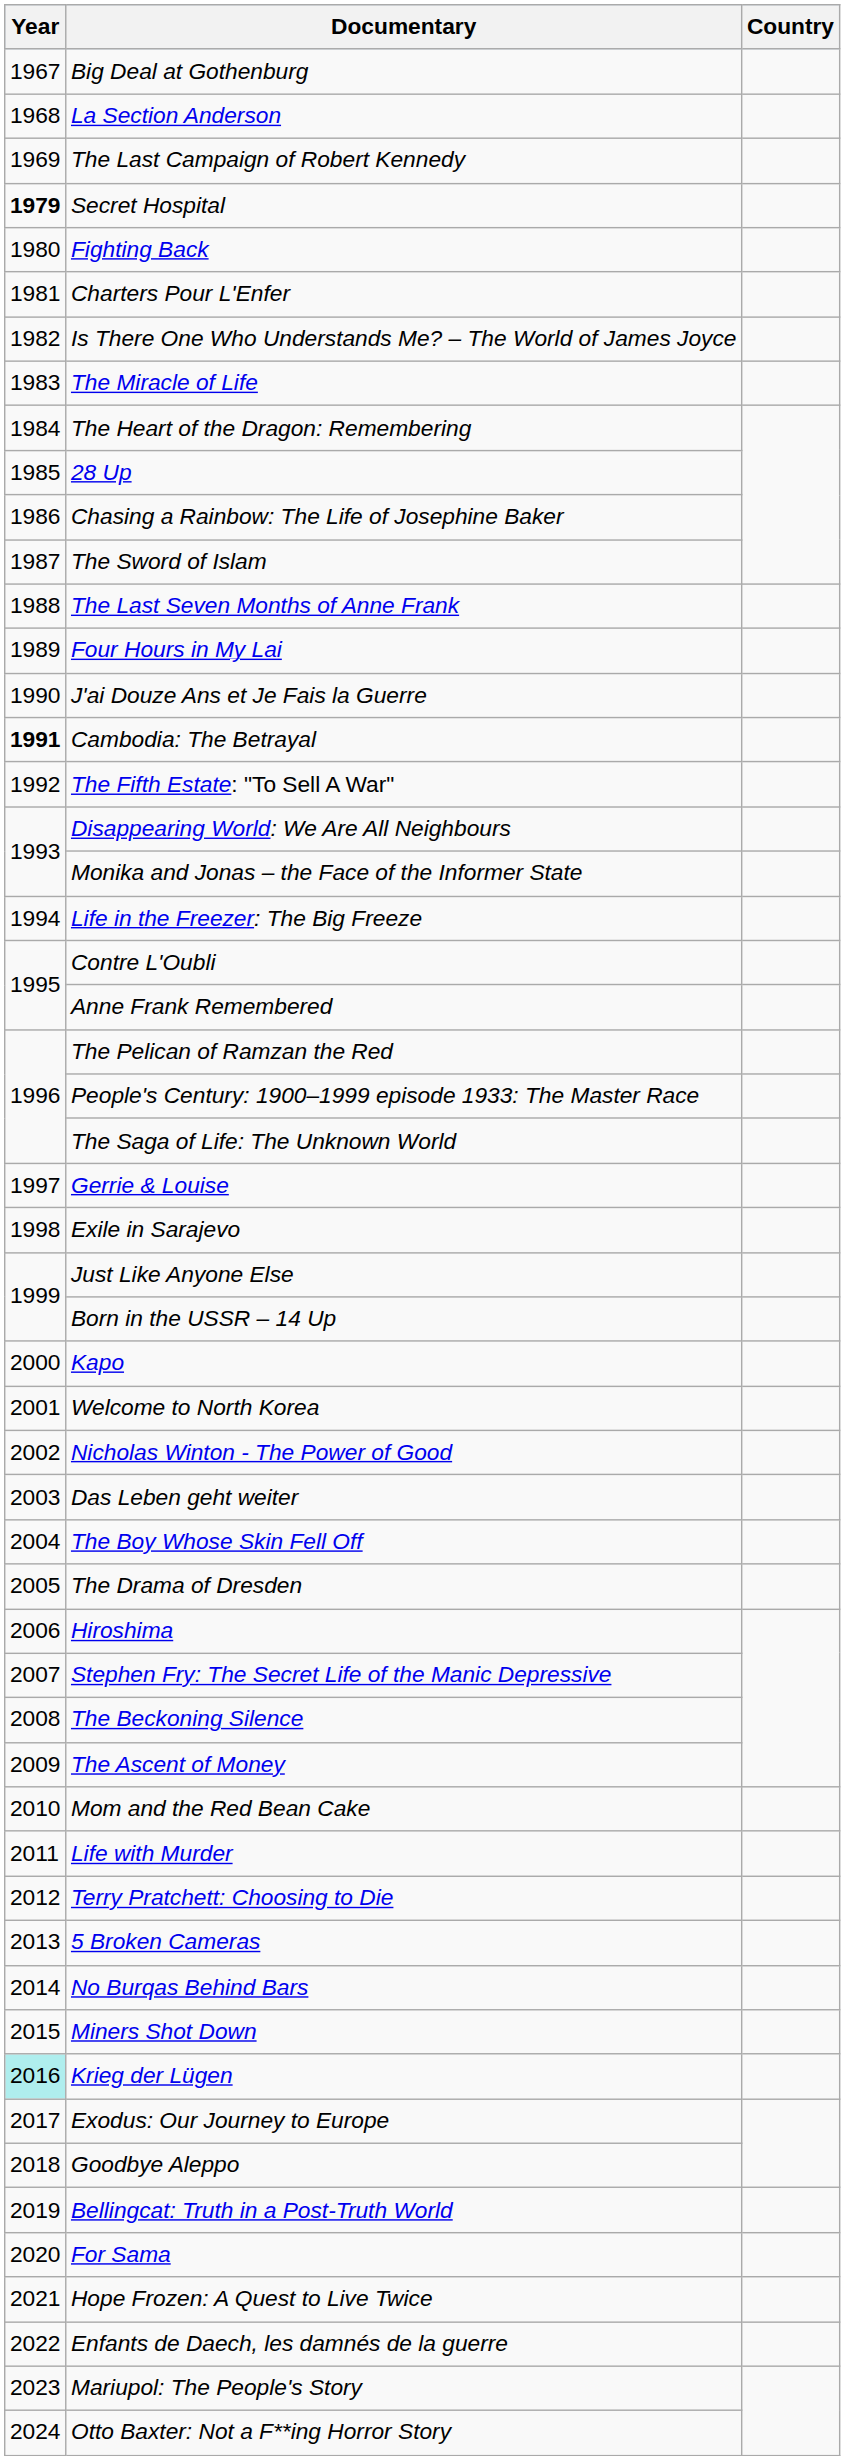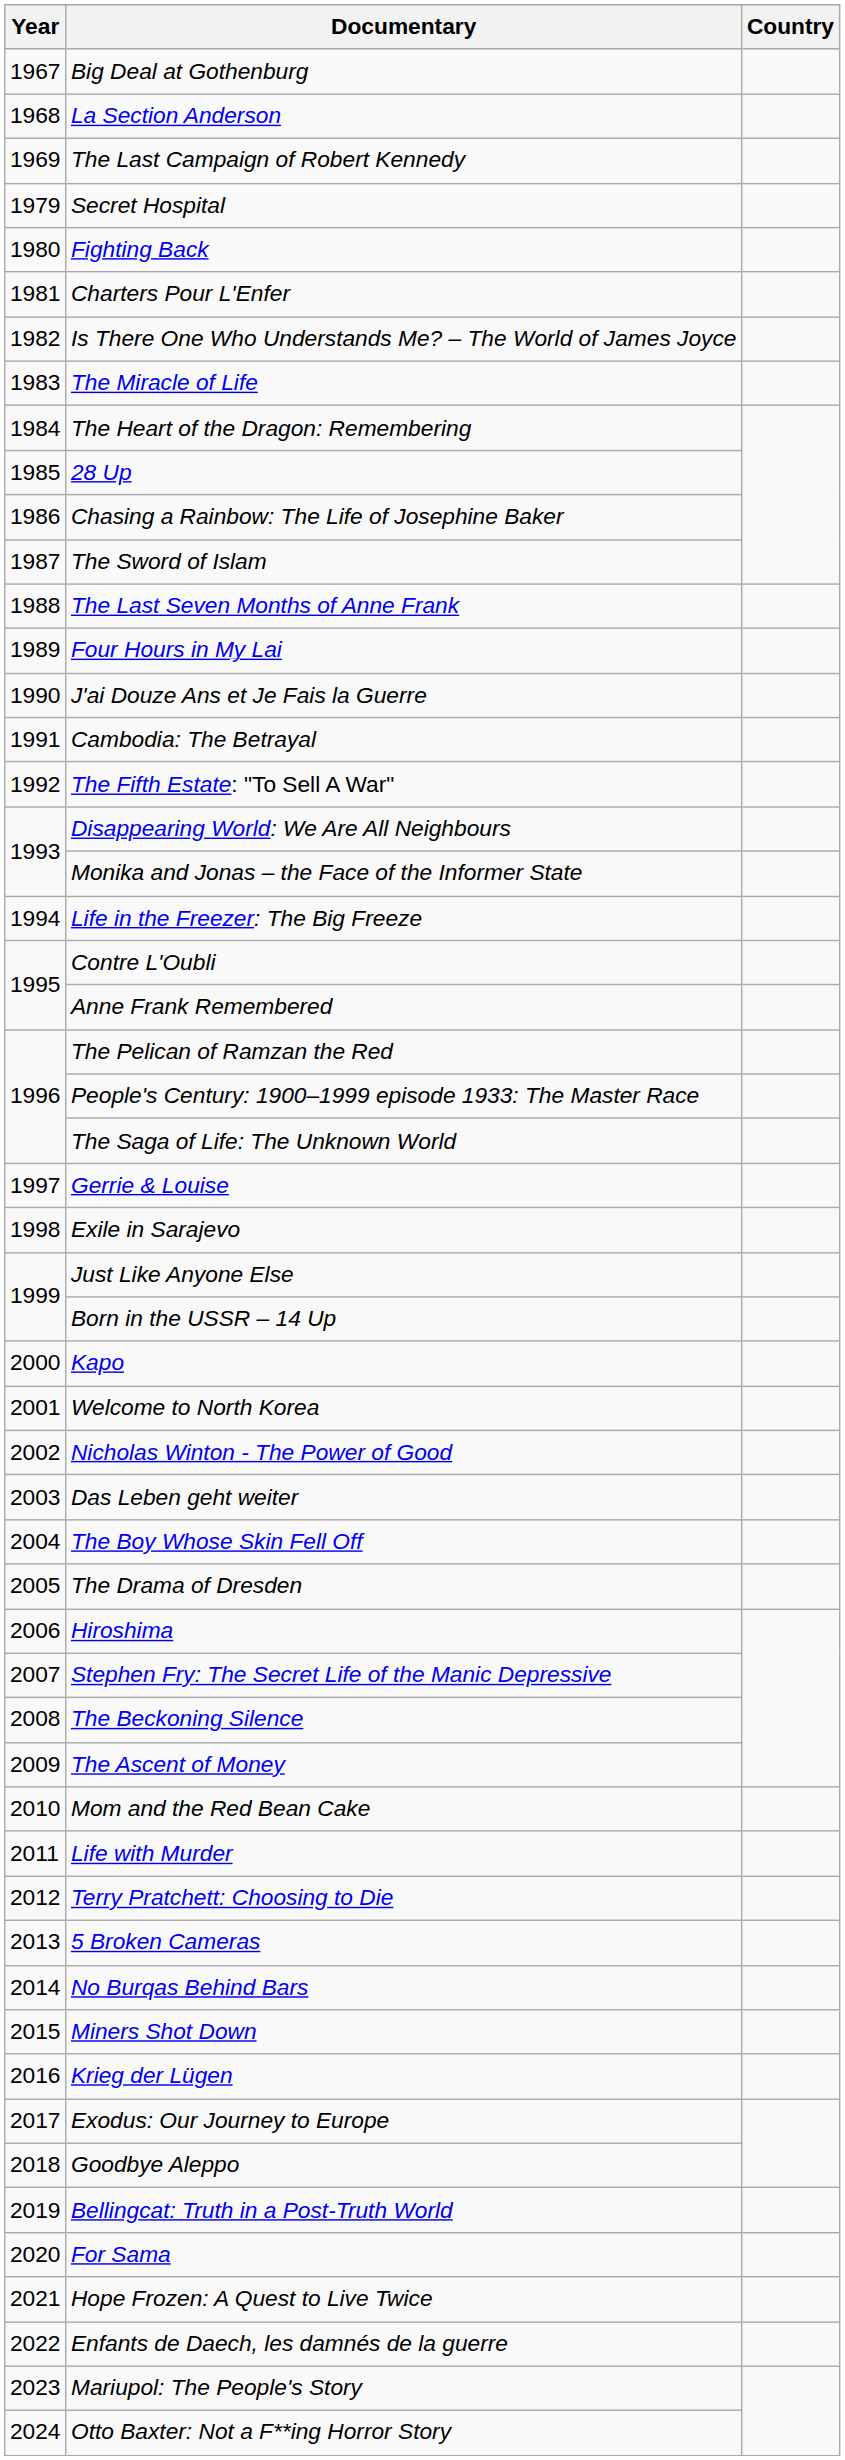(35, 204) bold -> (35, 204) normal
(35, 739) bold -> (35, 739) normal
(35, 2076) paleturquoise background -> (35, 2076) no background
